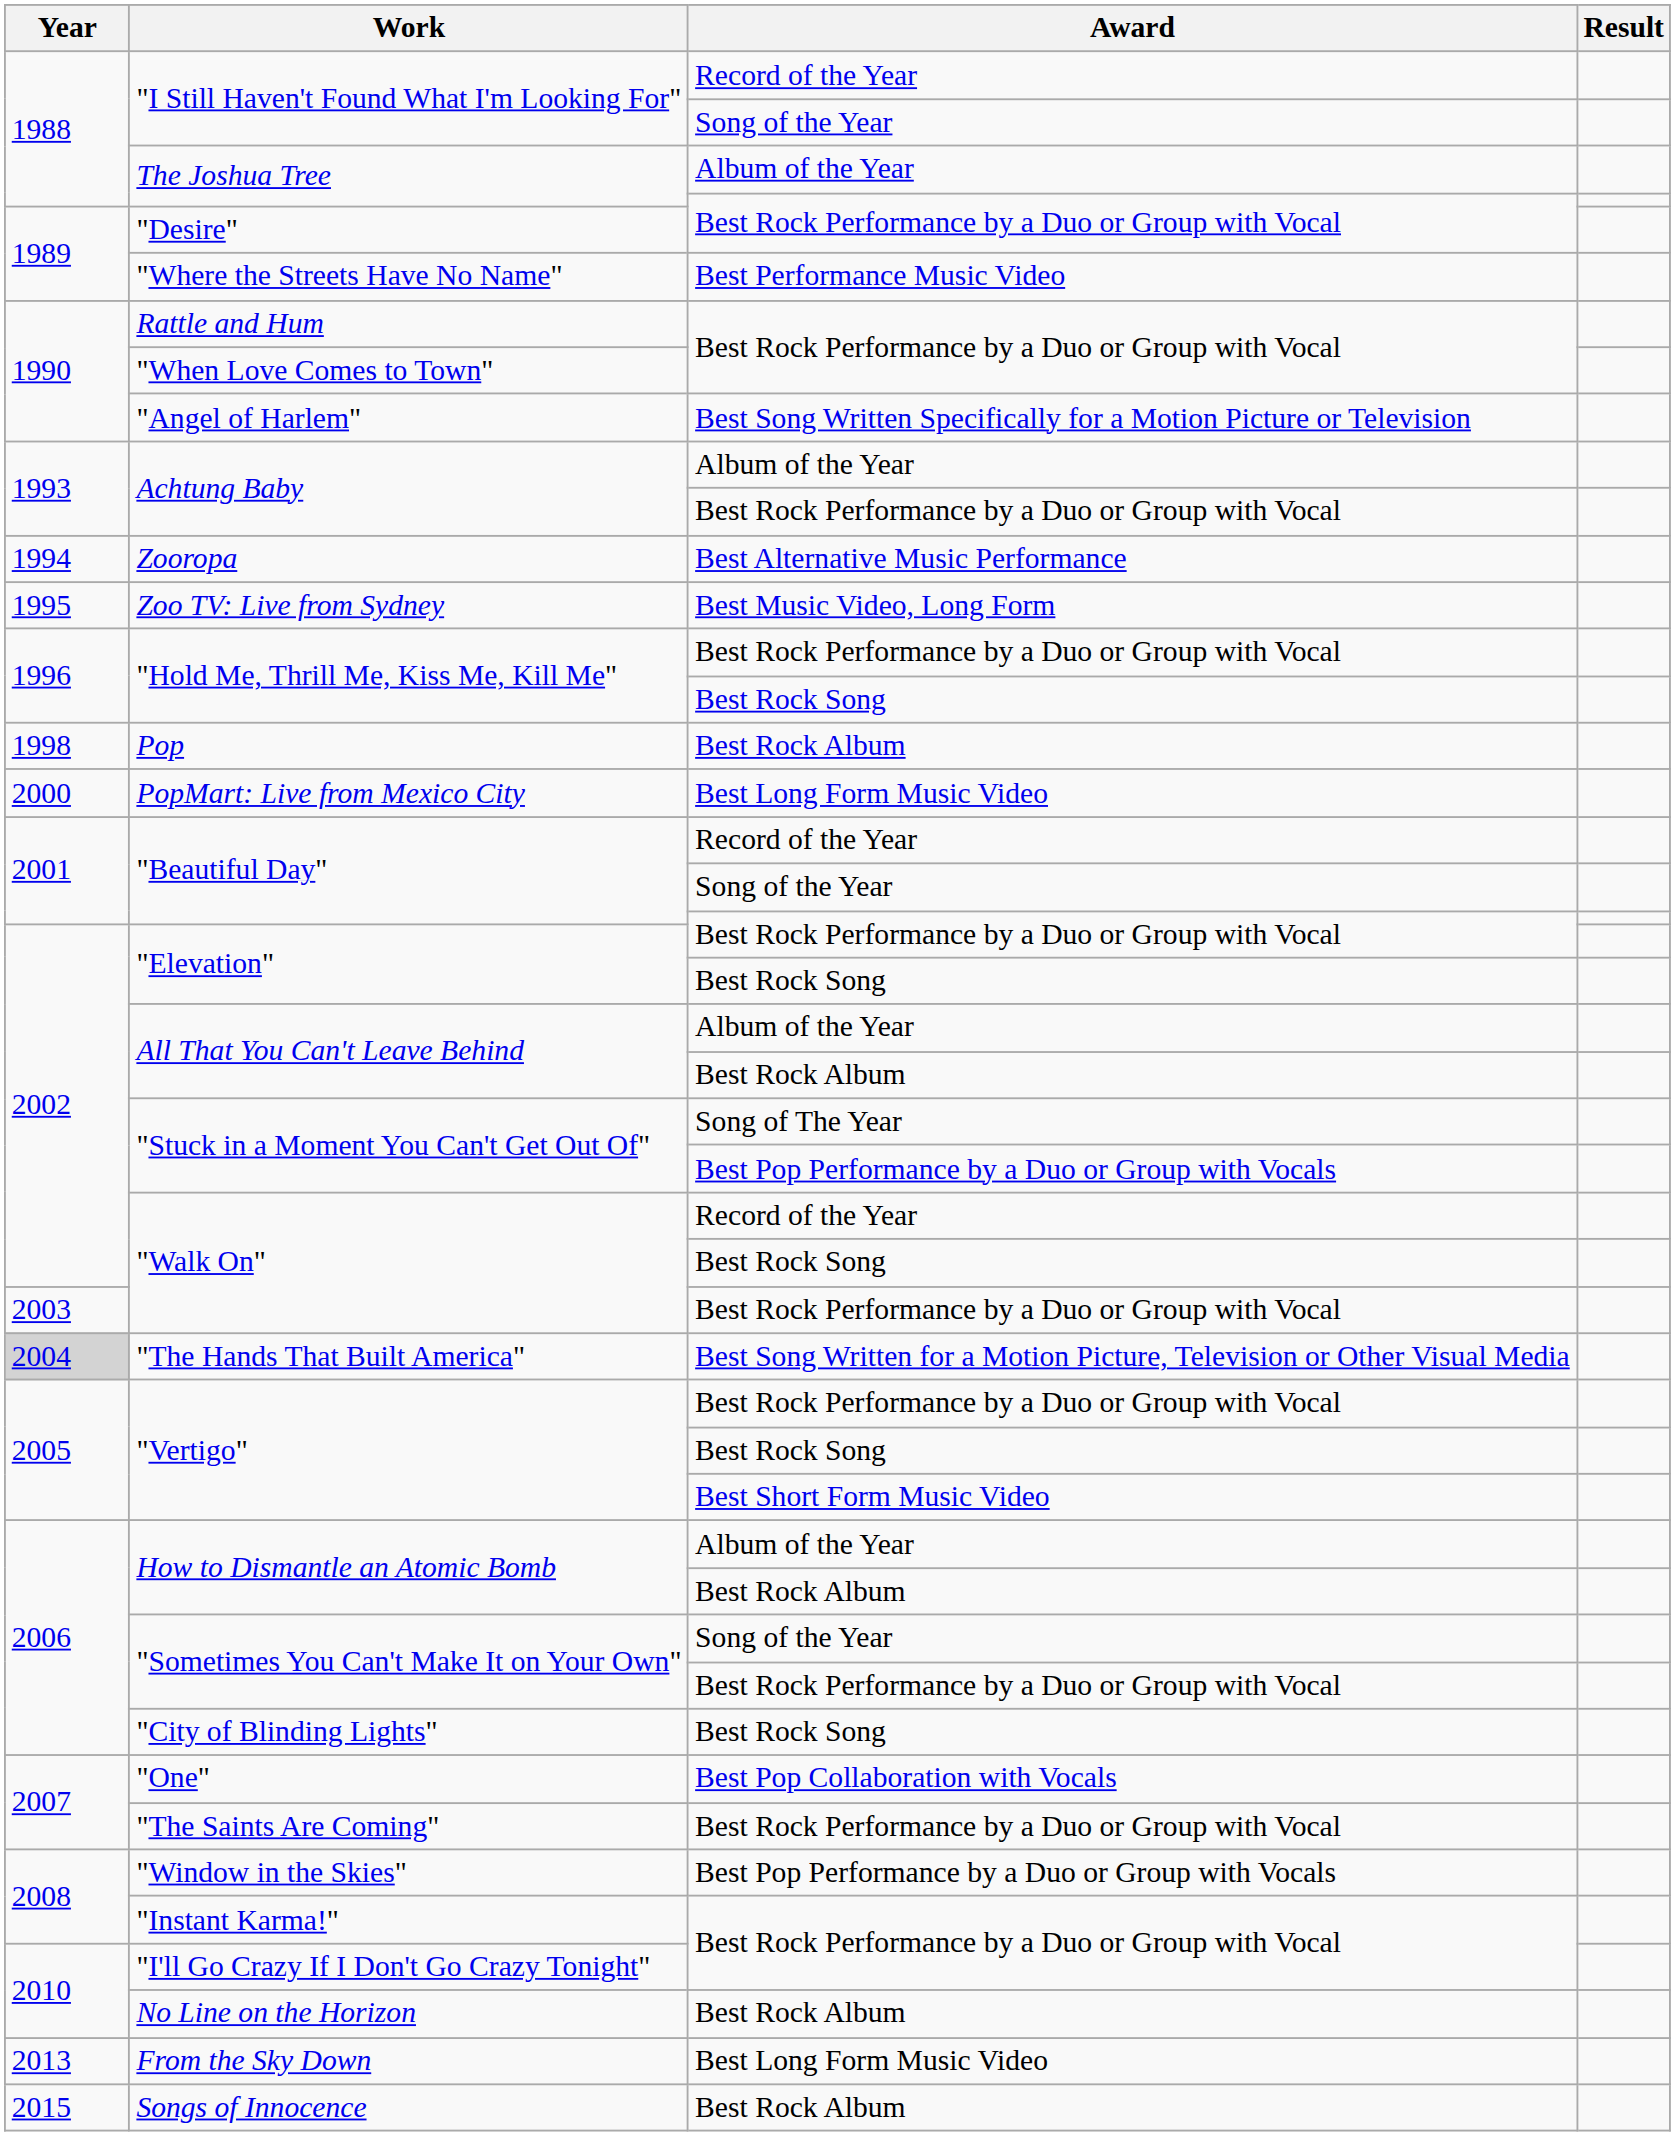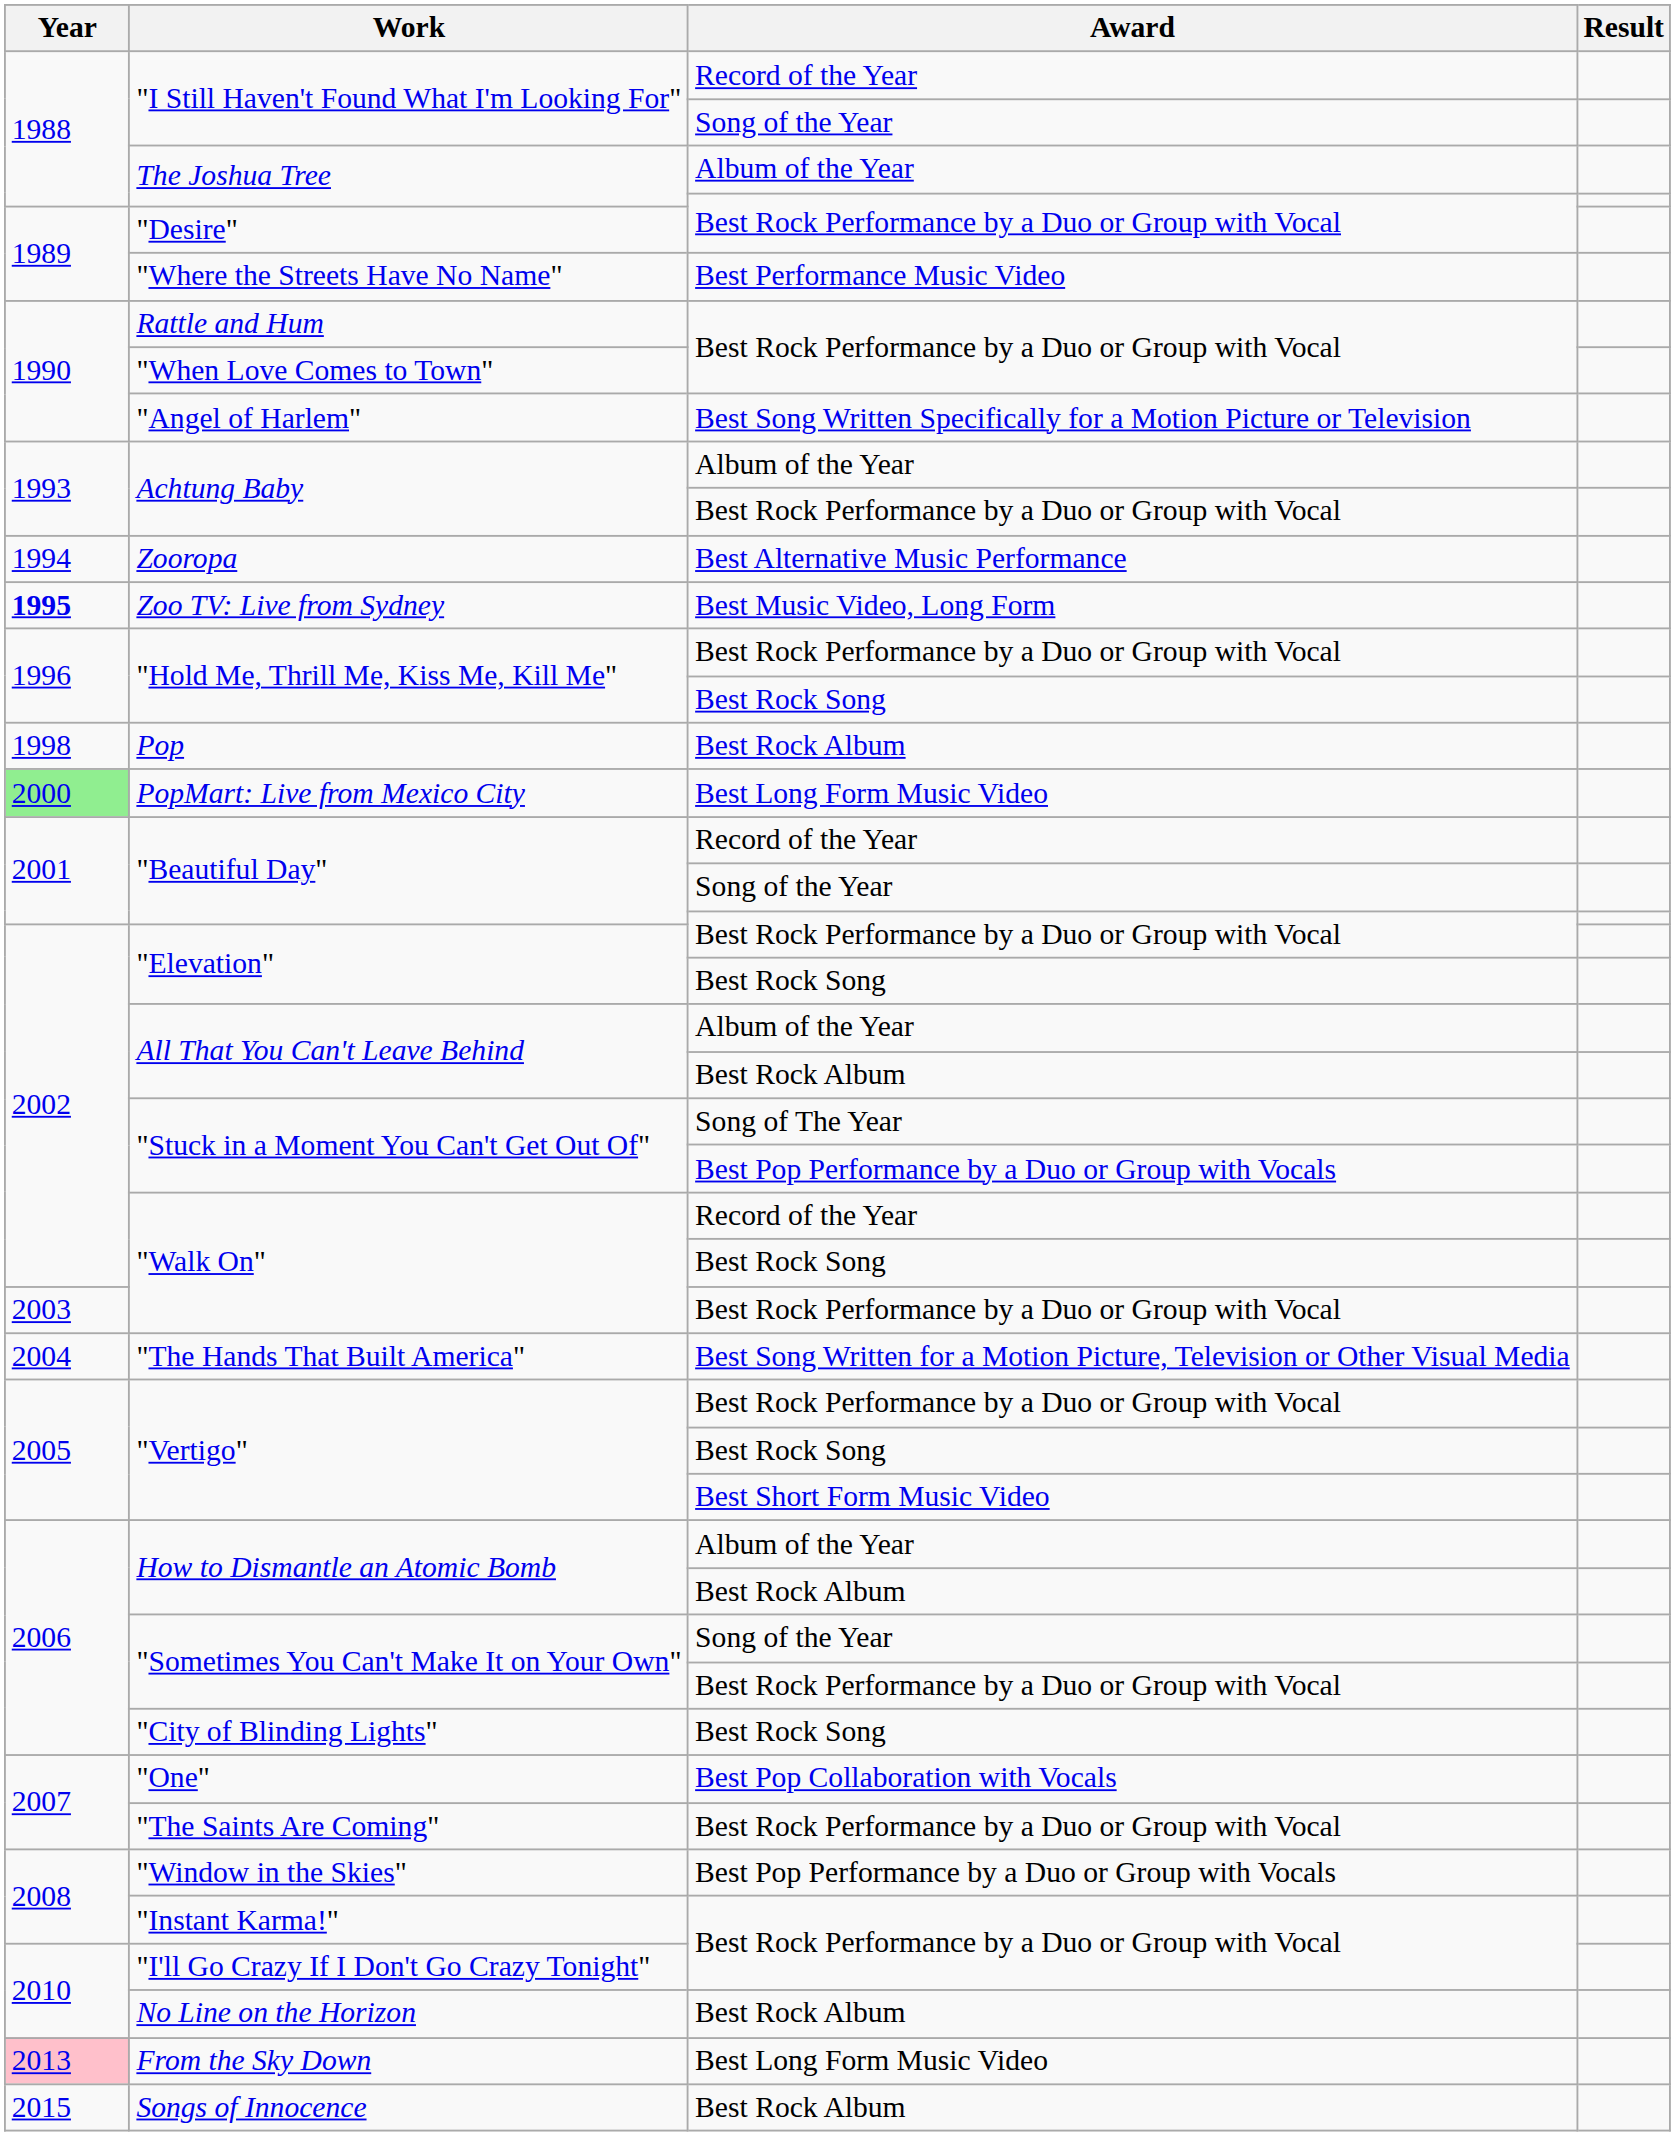(41, 604) normal -> (41, 604) bold
(41, 792) no background -> (41, 792) lightgreen background
(41, 1356) lightgrey background -> (41, 1356) no background
(41, 2060) no background -> (41, 2060) pink background
